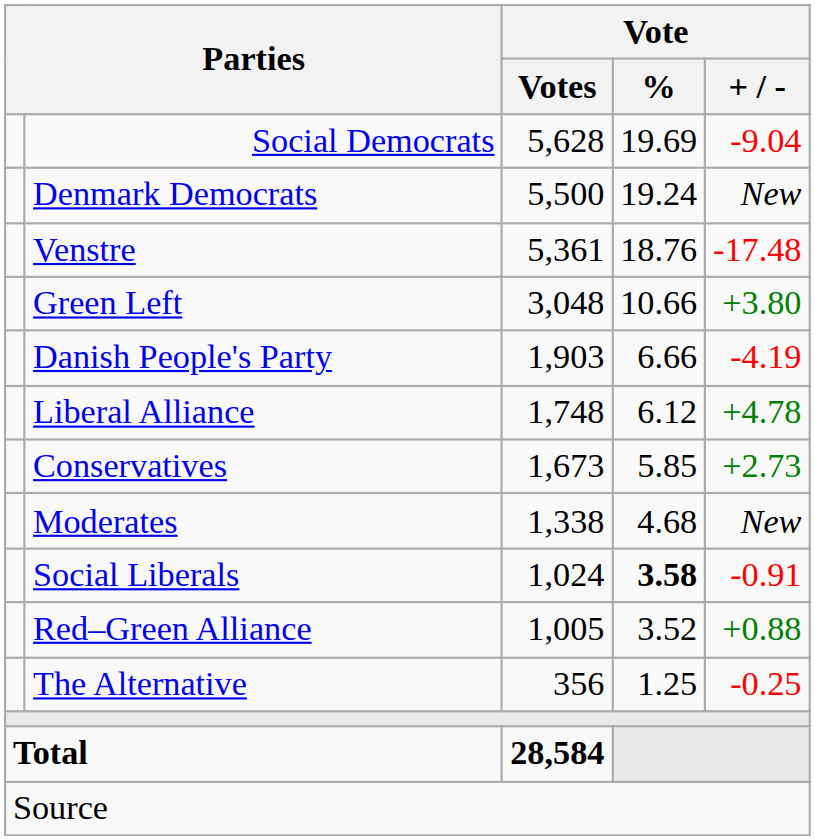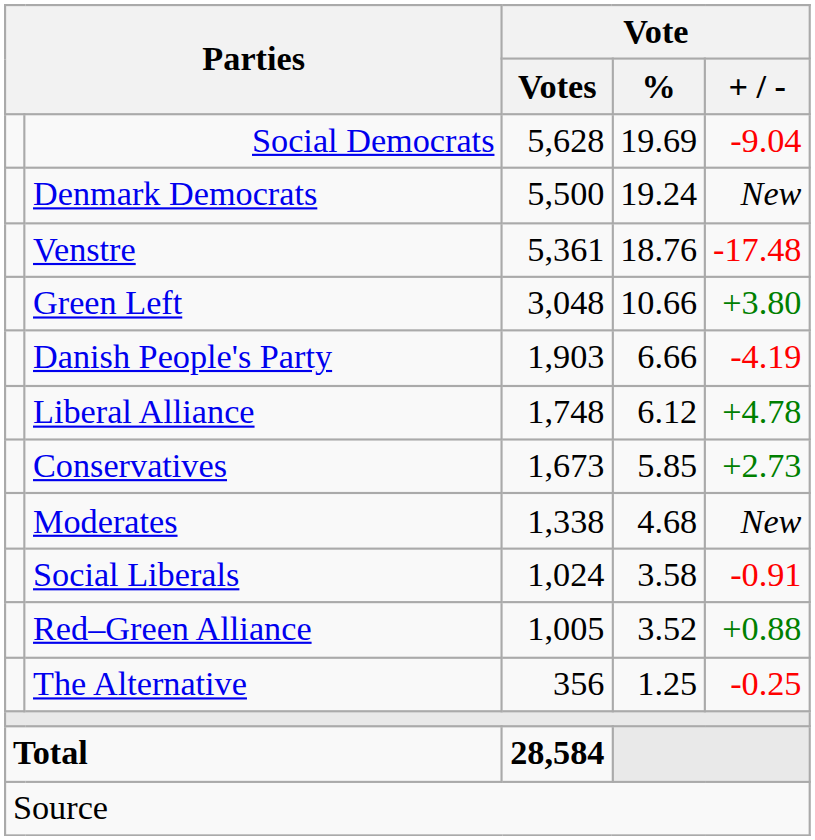(667, 574) bold -> (667, 574) normal
